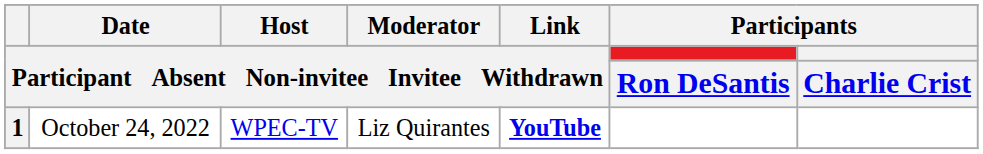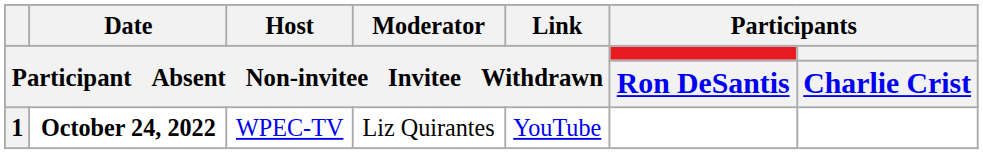(126, 127) normal -> (128, 127) bold
(555, 127) bold -> (557, 127) normal
